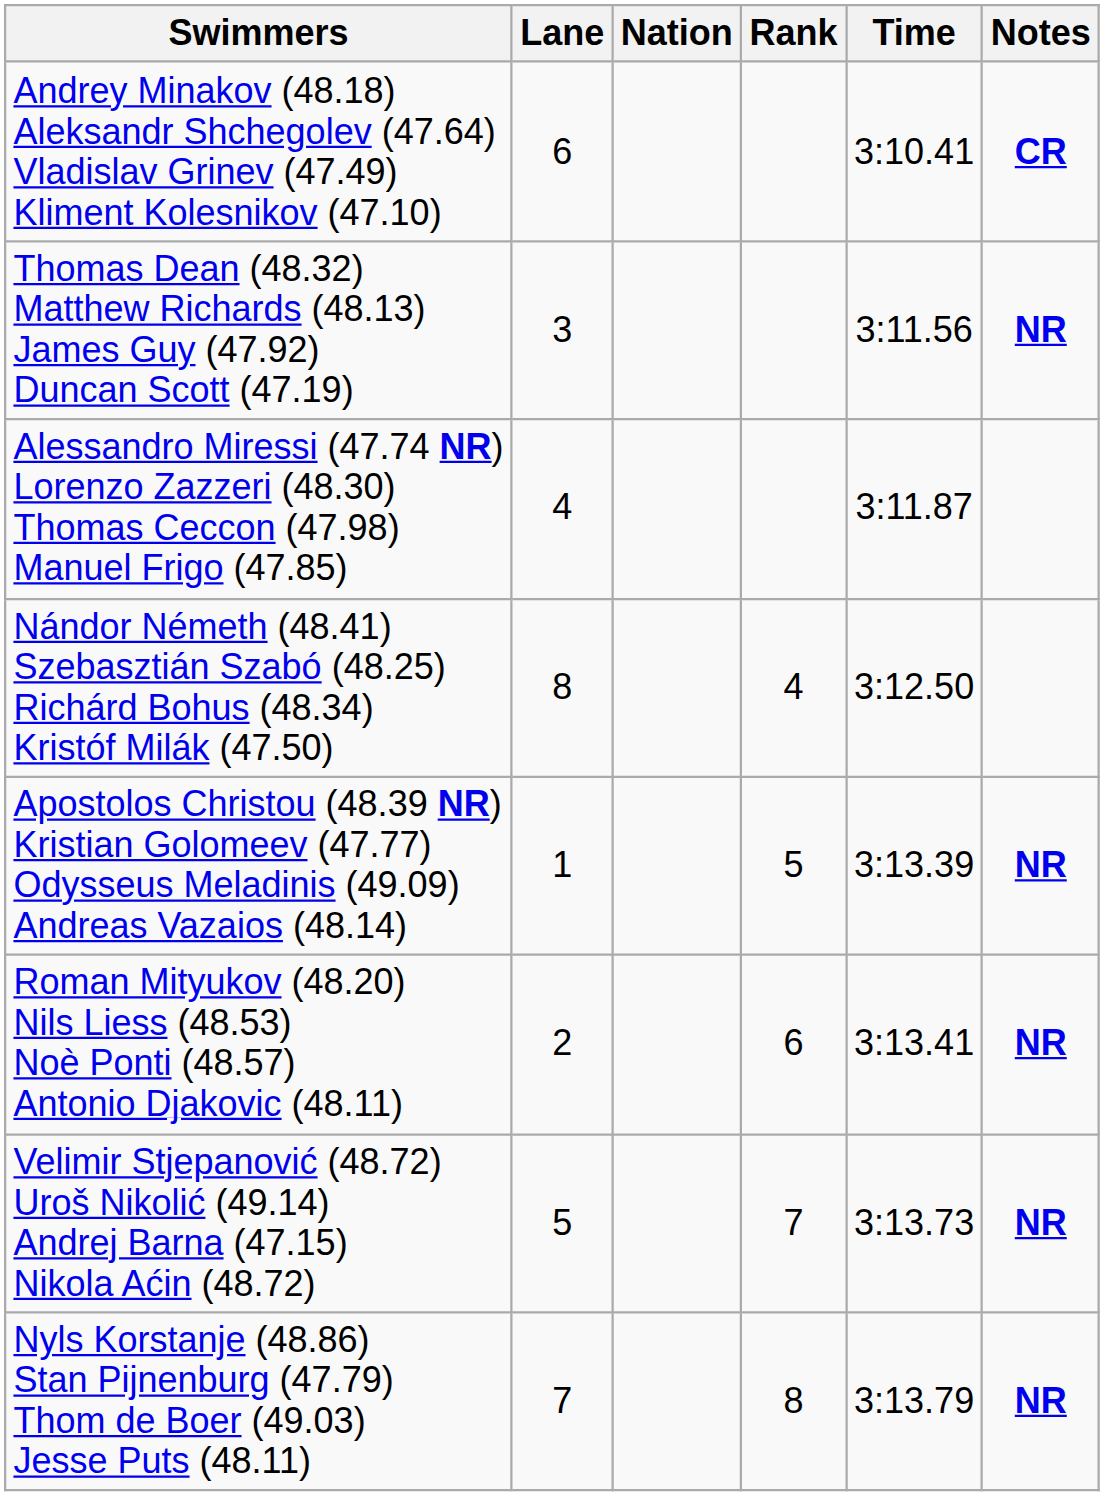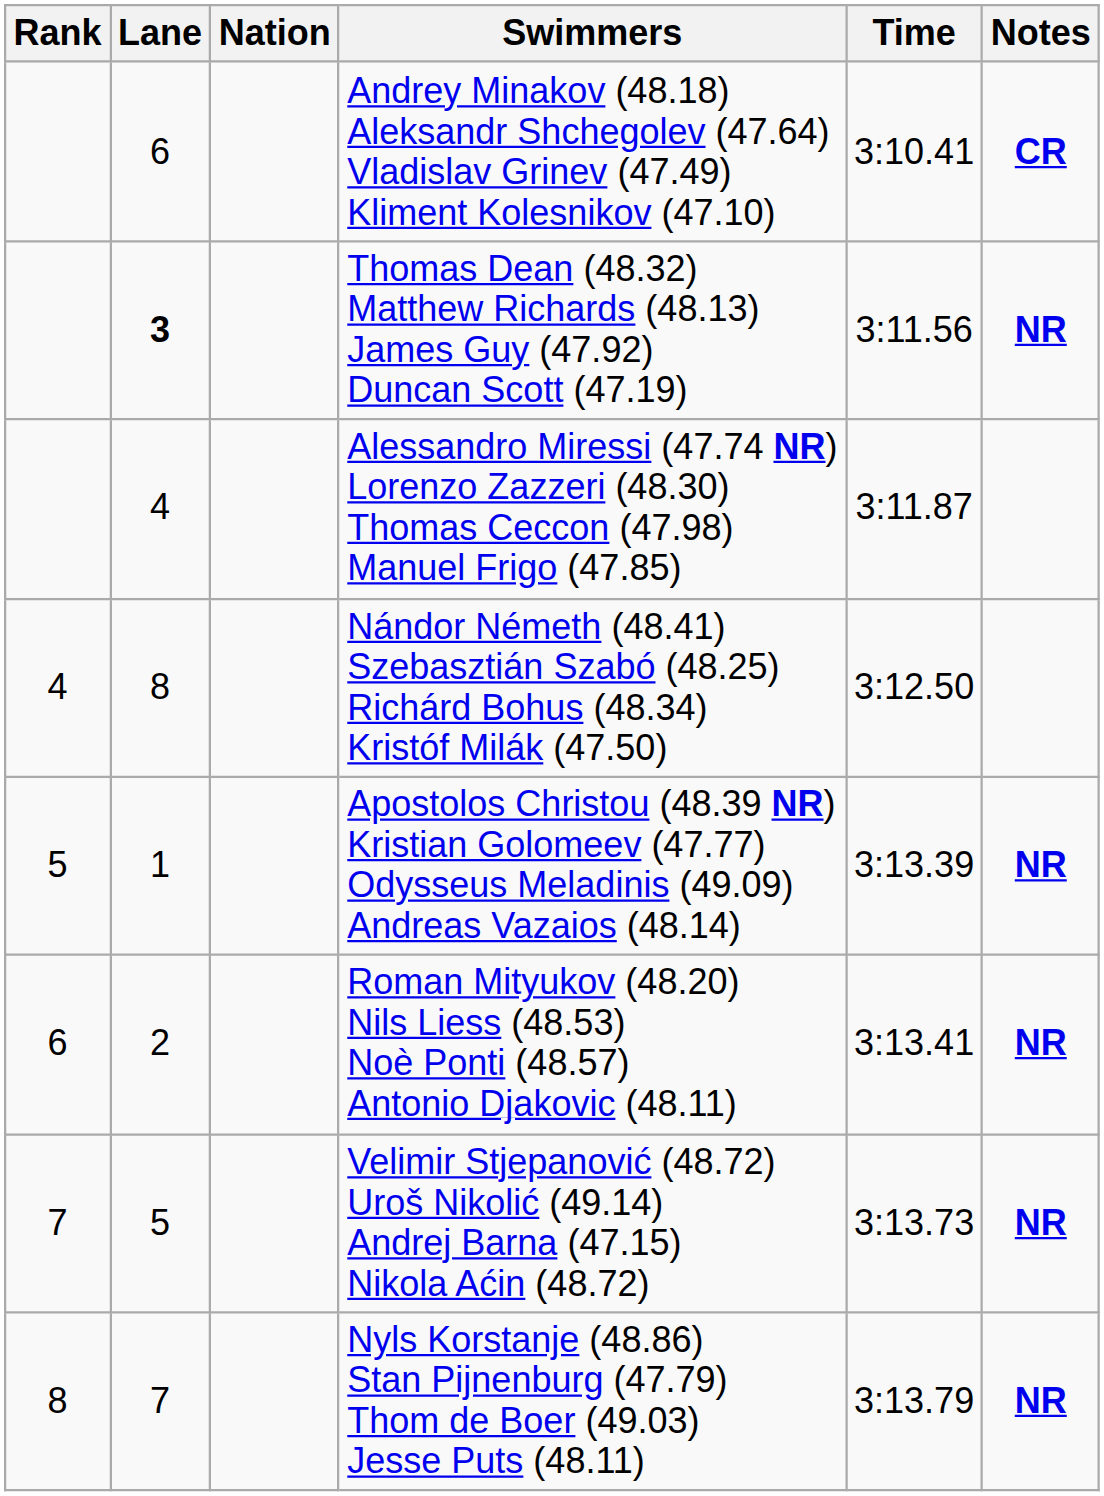columns swapped: (793, 33) <-> (259, 33)
(562, 329) normal -> (160, 329) bold
